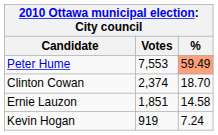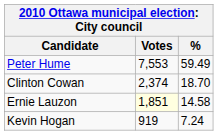(196, 64) lightsalmon background -> (196, 64) no background
(153, 102) no background -> (153, 102) lightyellow background
